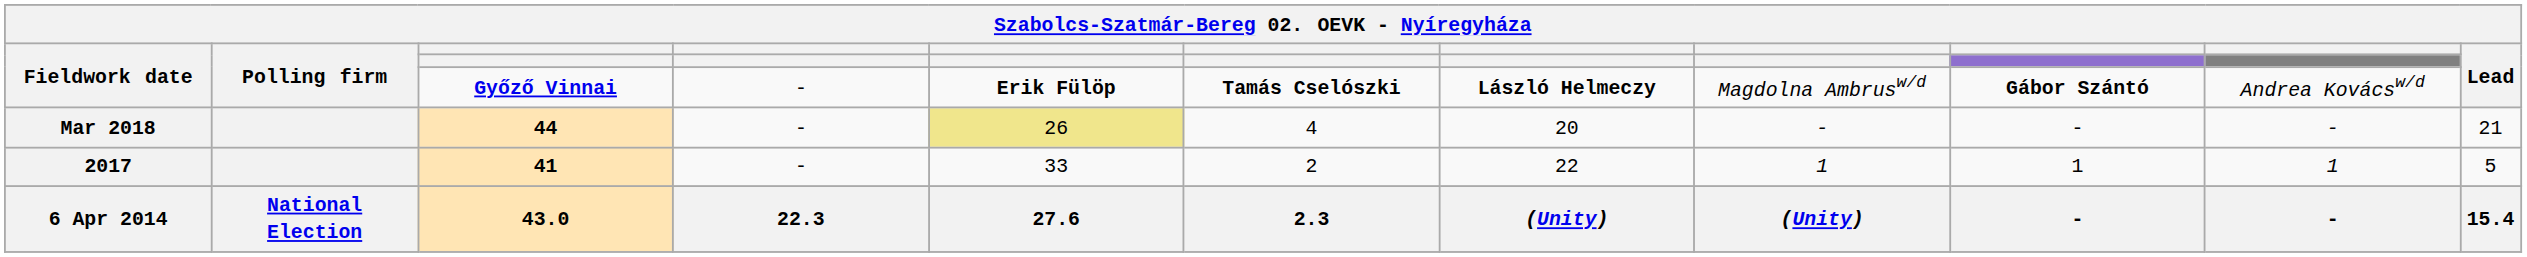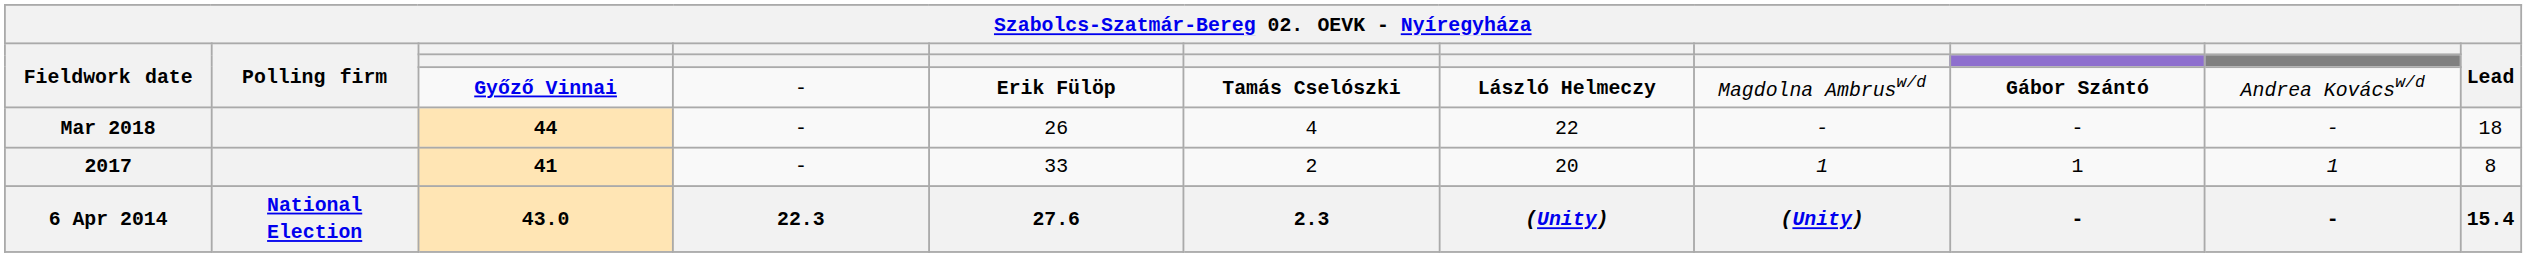(1056, 128) khaki background -> (1056, 128) no background
(1567, 128) 20 -> (1567, 128) 22
(2491, 128) 21 -> (2491, 128) 18
(1567, 167) 22 -> (1567, 167) 20
(2491, 167) 5 -> (2491, 167) 8
